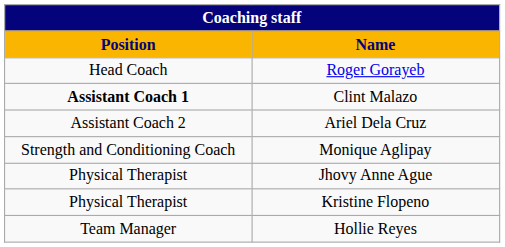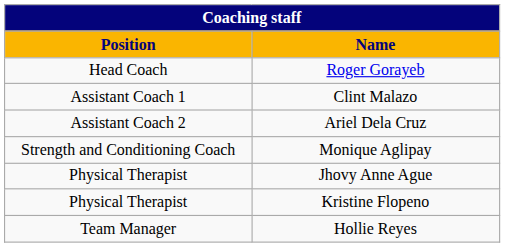(128, 97) bold -> (128, 97) normal
